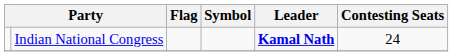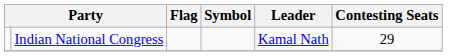(296, 39) bold -> (293, 39) normal
(393, 39) 24 -> (387, 39) 29
